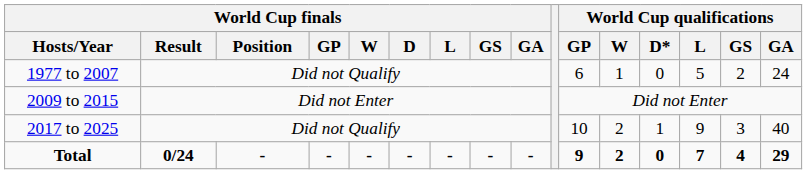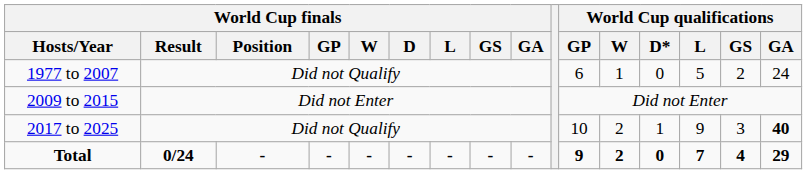(781, 127) normal -> (781, 127) bold
